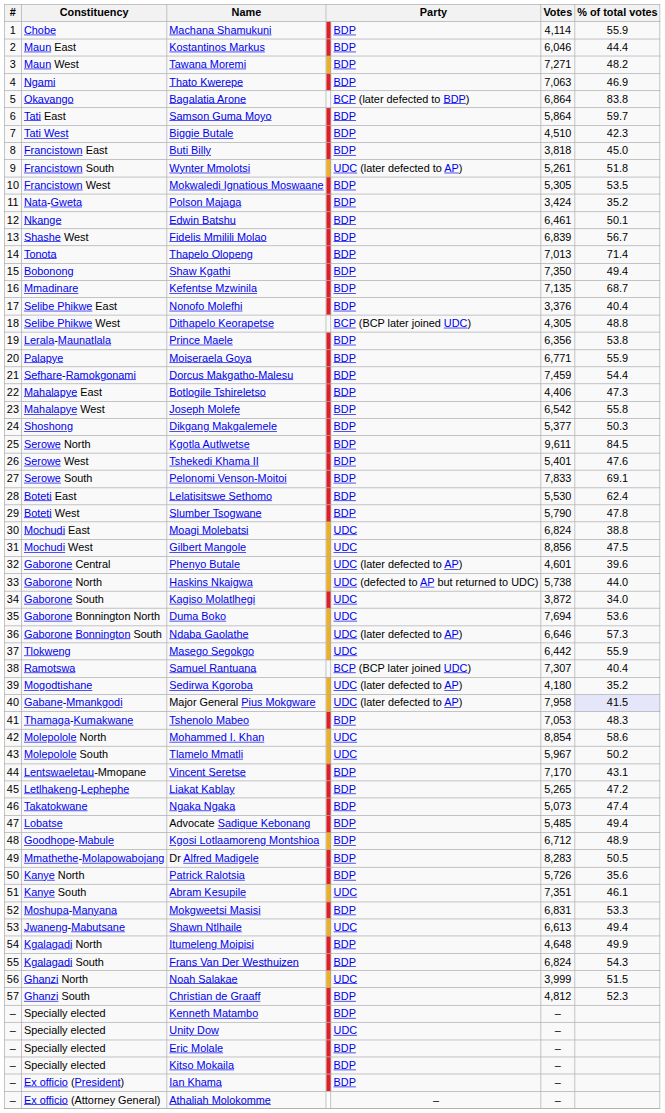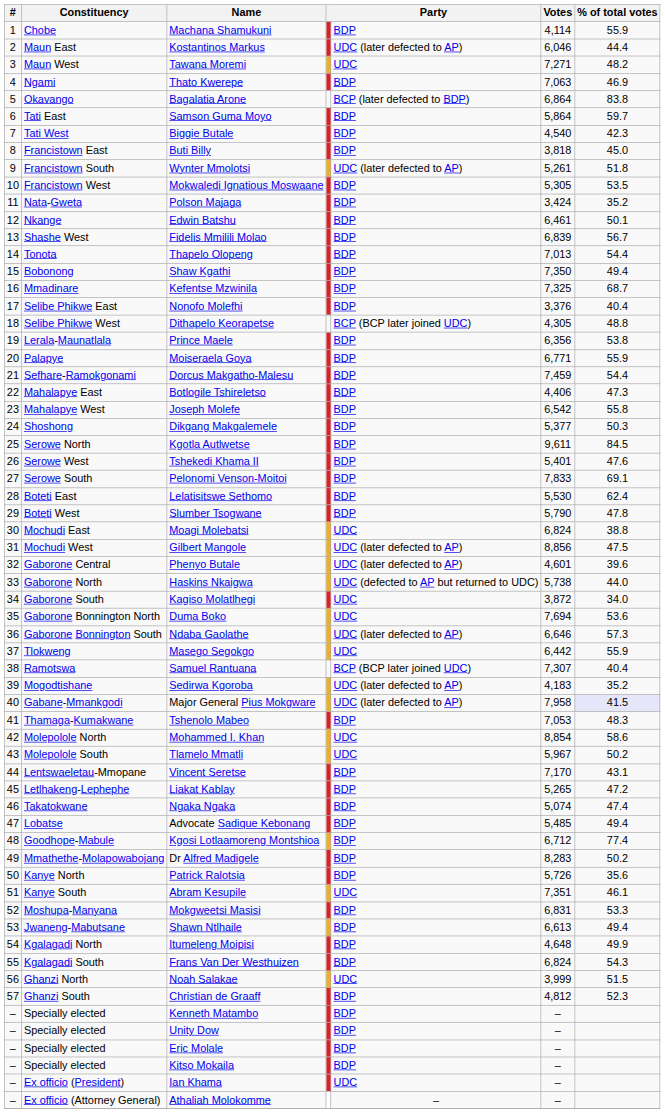(345, 47) BDP -> (398, 47) UDC (later defected to AP)
(345, 64) BDP -> (345, 64) UDC
(558, 133) 4,510 -> (558, 133) 4,540
(617, 254) 71.4 -> (617, 254) 54.4
(558, 289) 7,135 -> (558, 289) 7,325
(345, 548) UDC -> (398, 548) UDC (later defected to AP)
(558, 686) 4,180 -> (558, 686) 4,183
(558, 806) 5,073 -> (558, 806) 5,074
(617, 841) 48.9 -> (617, 841) 77.4
(617, 858) 50.5 -> (617, 858) 50.2
(345, 927) UDC -> (345, 927) BDP
(345, 1031) UDC -> (345, 1031) BDP
(345, 1082) BDP -> (345, 1082) UDC
